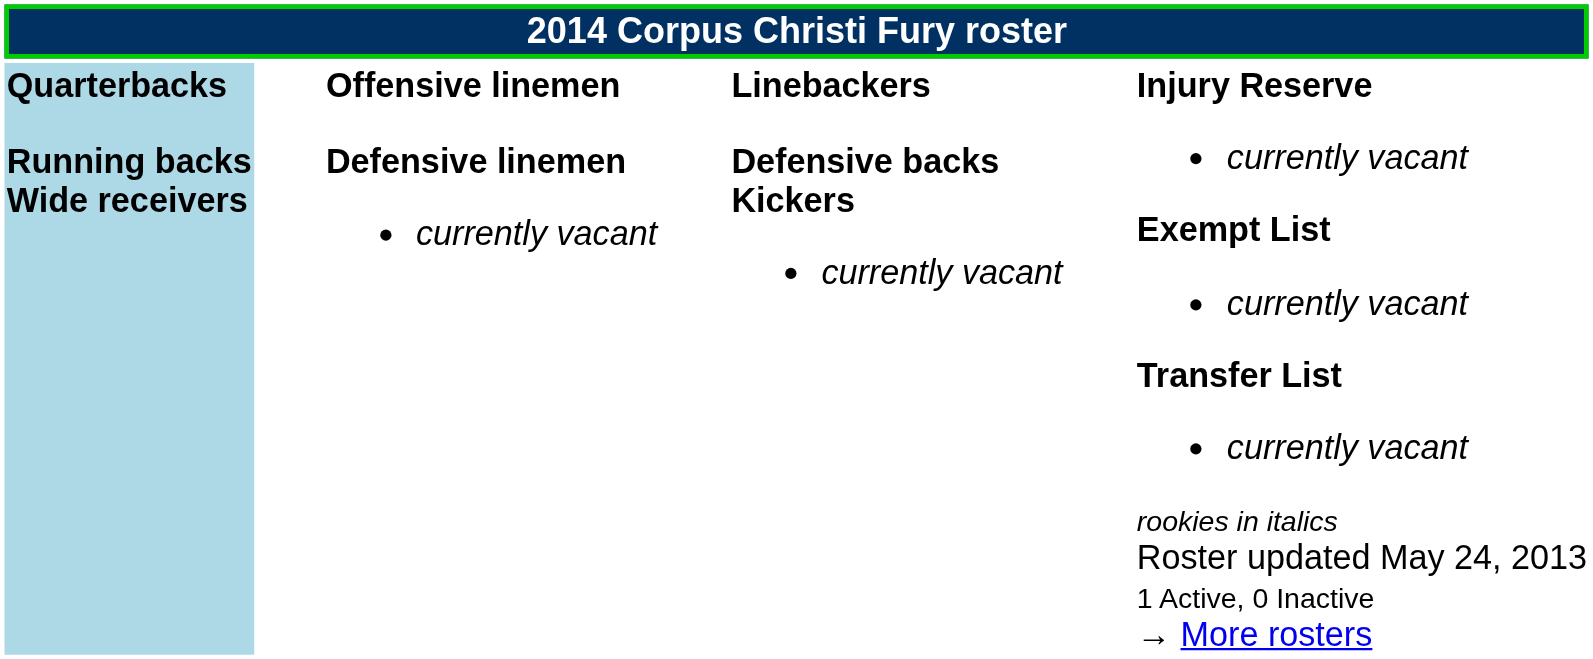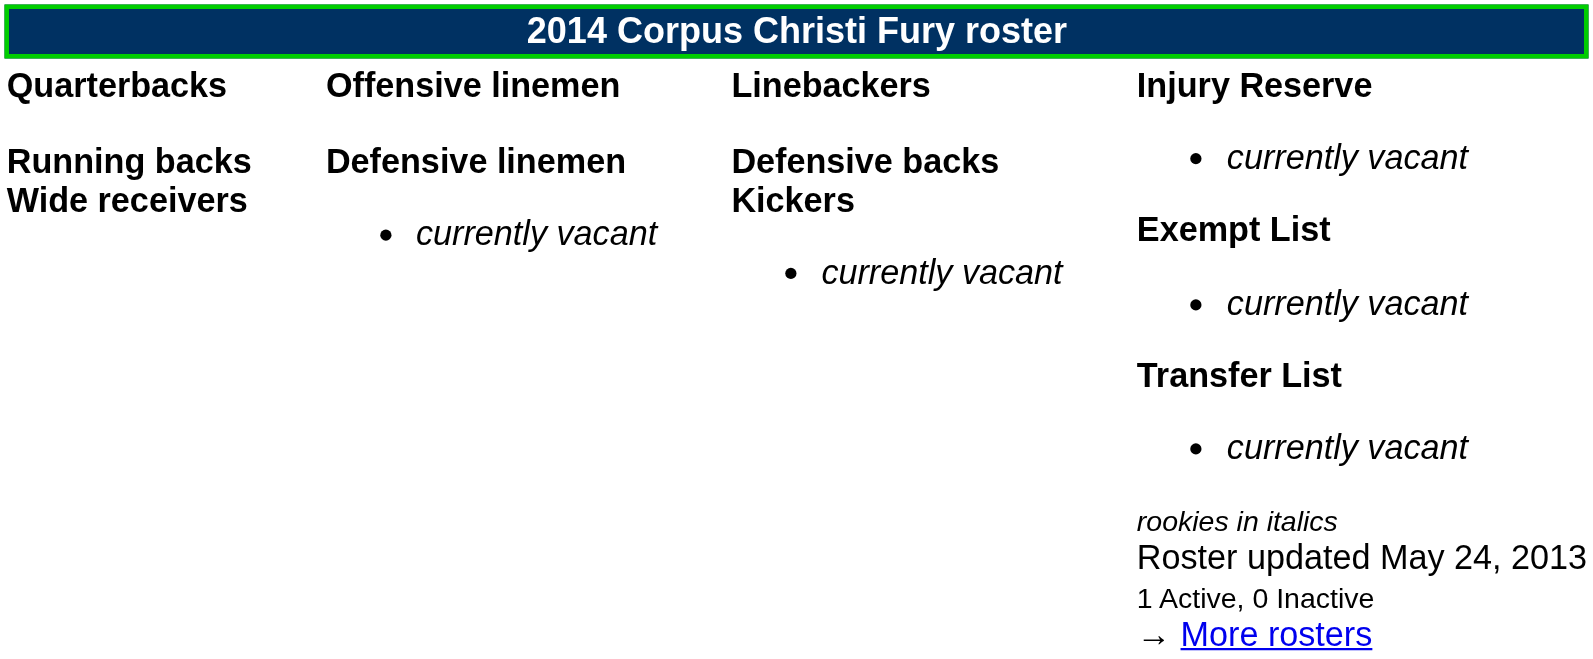(129, 142) lightblue background -> (129, 142) no background
